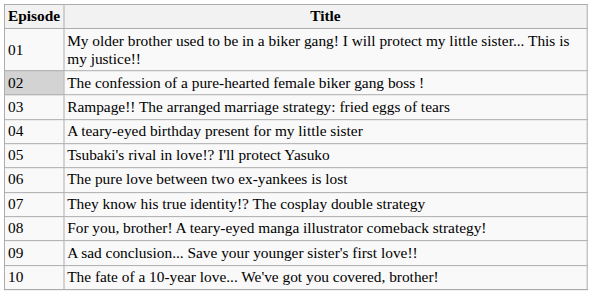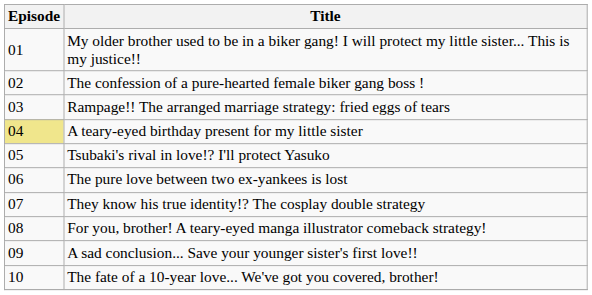(16, 82) lightgrey background -> (16, 82) no background
(16, 131) no background -> (16, 131) khaki background
